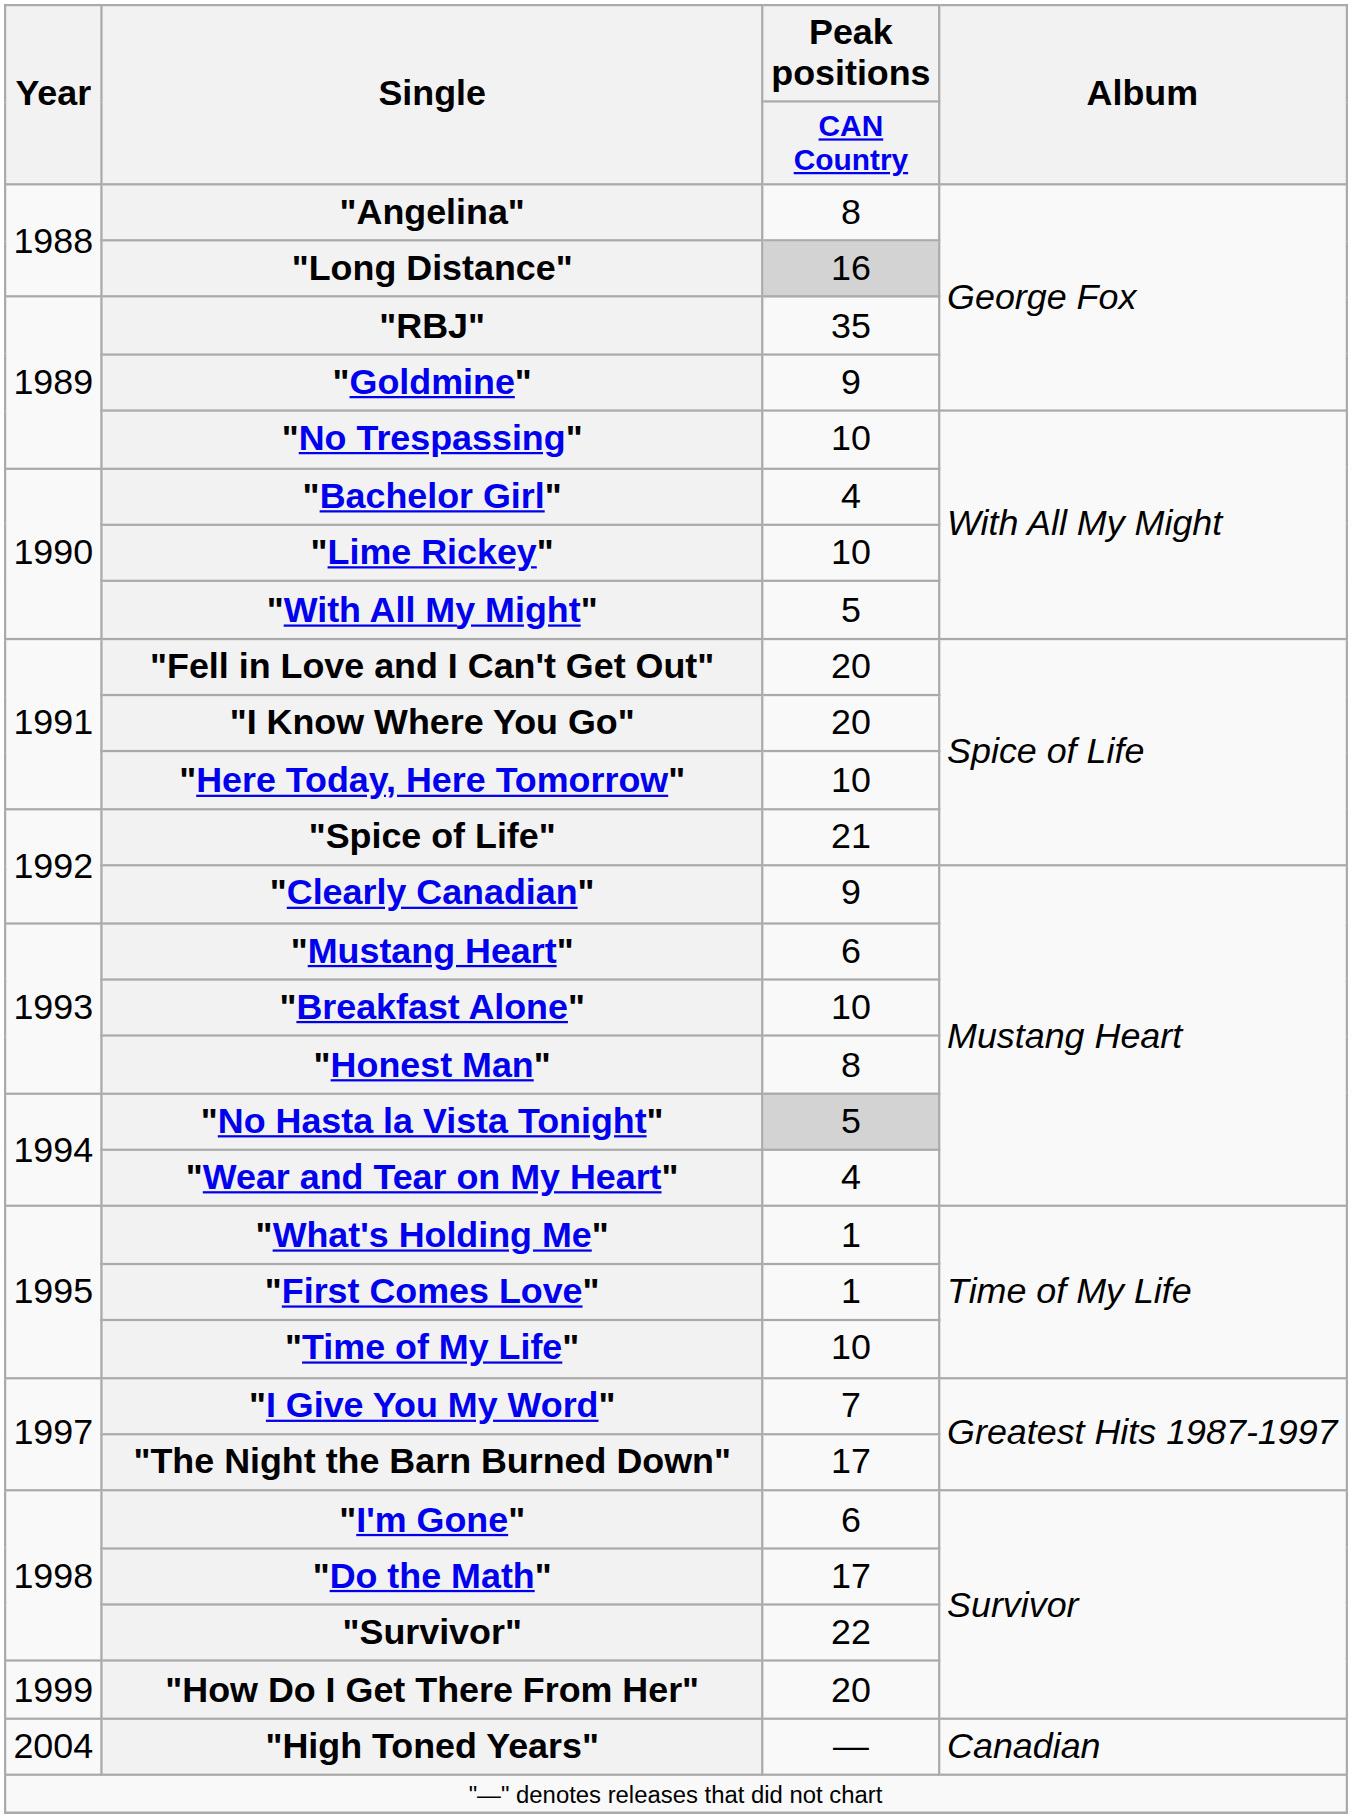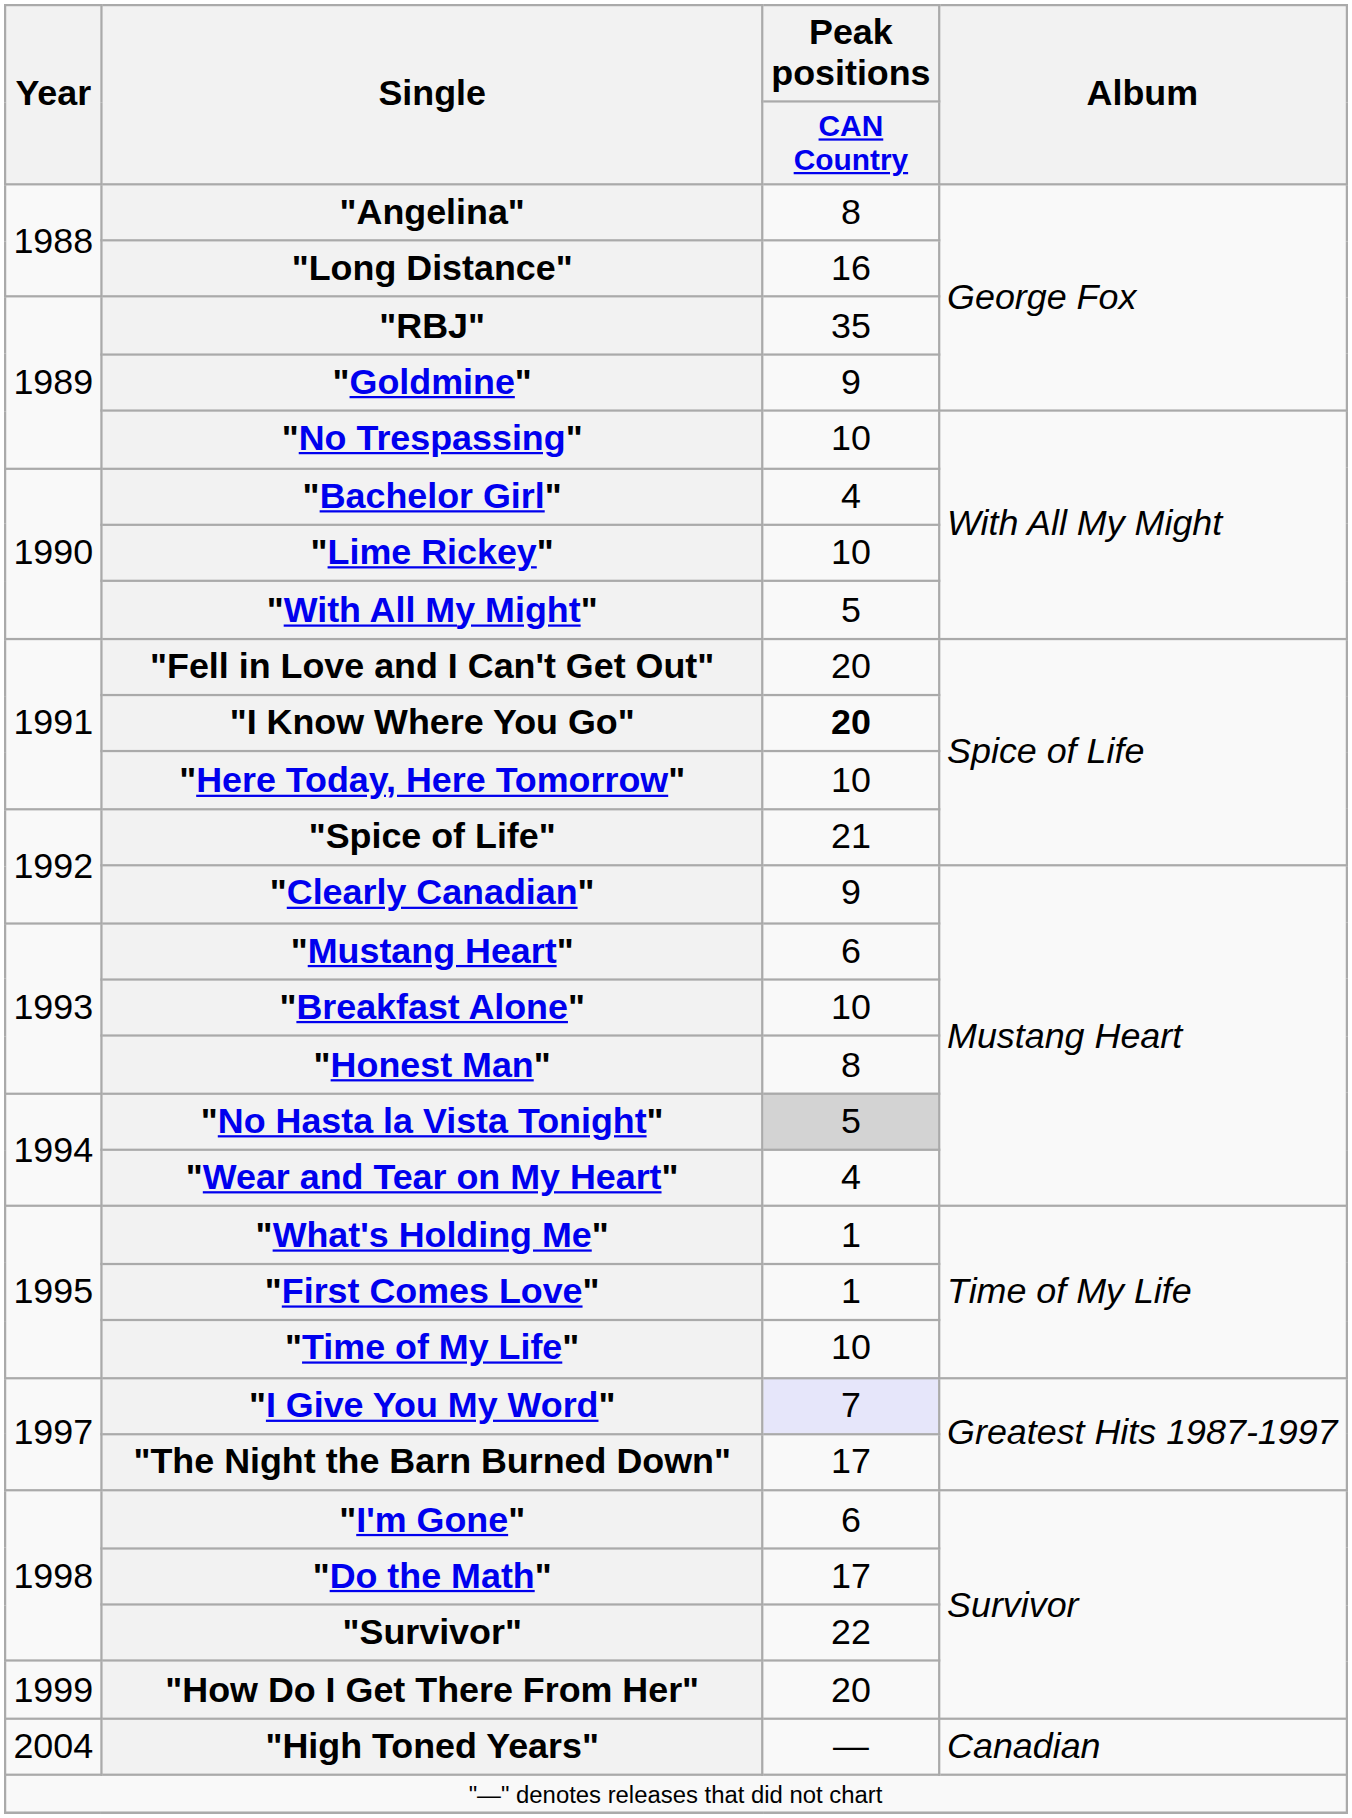(851, 268) lightgrey background -> (851, 268) no background
(851, 722) normal -> (851, 722) bold
(851, 1405) no background -> (851, 1405) lavender background
